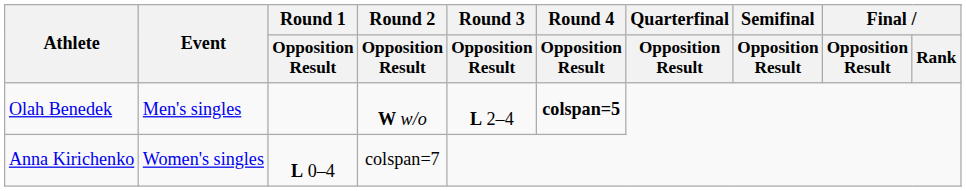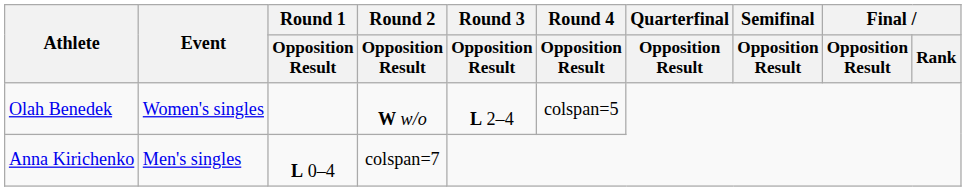(192, 108) Men's singles -> (203, 108) Women's singles
(581, 108) bold -> (581, 108) normal
(203, 160) Women's singles -> (192, 160) Men's singles
